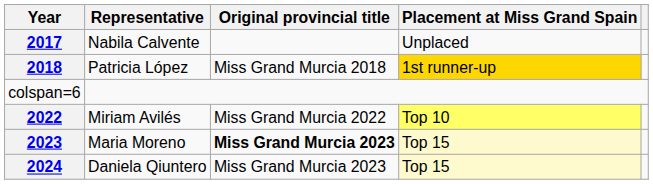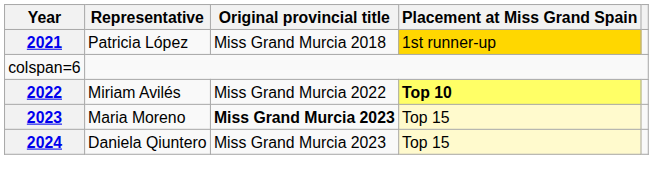- row: (144, 42)
(44, 67) 2018 -> (44, 42) 2021
(426, 117) normal -> (427, 92) bold
